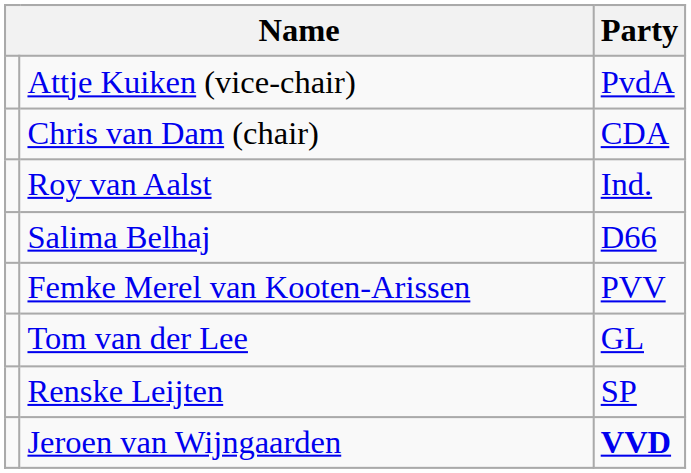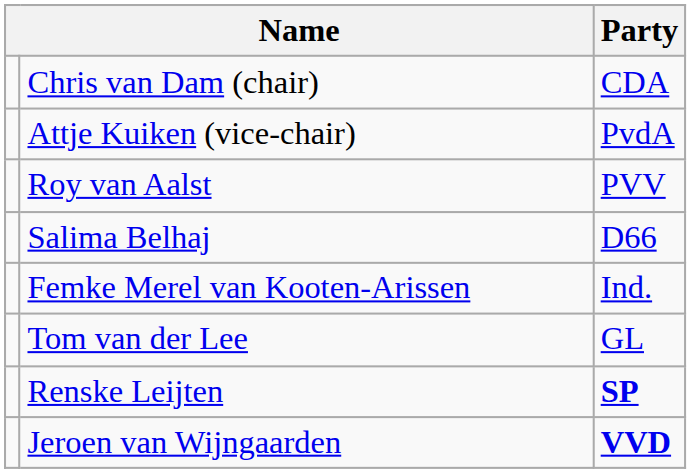rows swapped: (173, 133) <-> (192, 81)
(626, 184) Ind. -> (633, 184) PVV
(633, 287) PVV -> (626, 287) Ind.
(619, 390) normal -> (620, 390) bold
